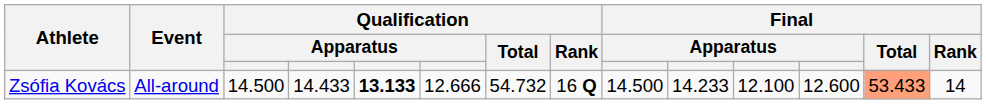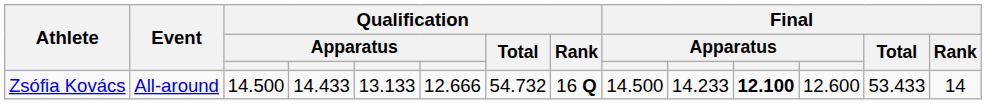(387, 85) bold -> (387, 85) normal
(766, 85) normal -> (766, 85) bold
(897, 85) lightsalmon background -> (897, 85) no background
